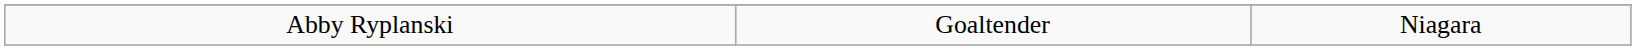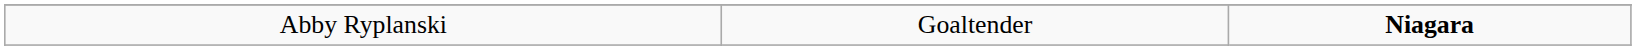(1441, 24) normal -> (1430, 24) bold
